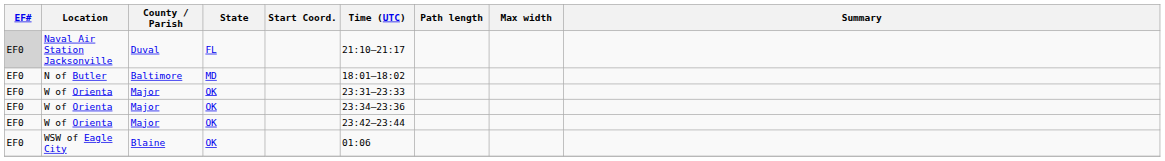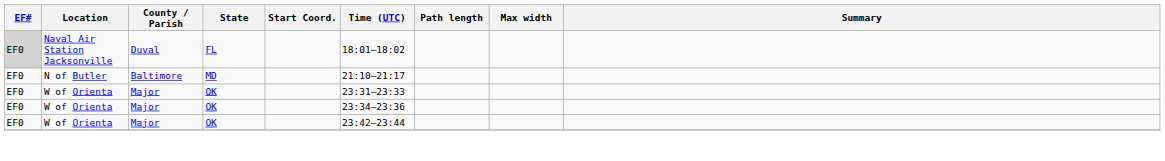(373, 49) 21:10–21:17 -> (373, 49) 18:01–18:02
(373, 76) 18:01–18:02 -> (373, 76) 21:10–21:17
- row: (78, 143)
